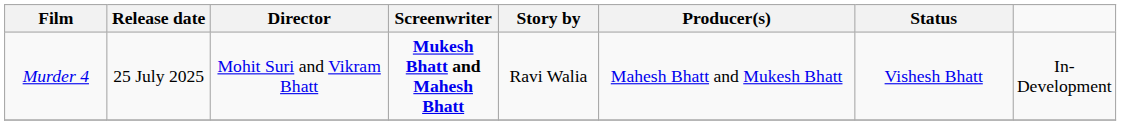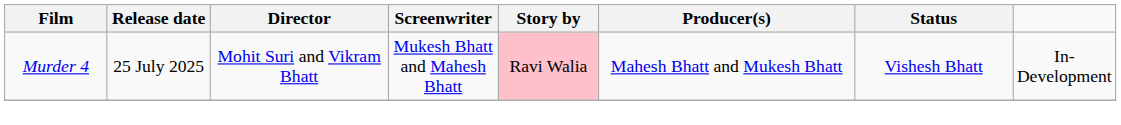(443, 76) bold -> (443, 66) normal
(548, 76) no background -> (548, 66) pink background
